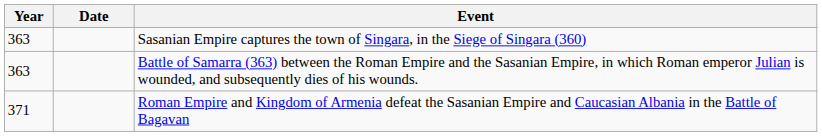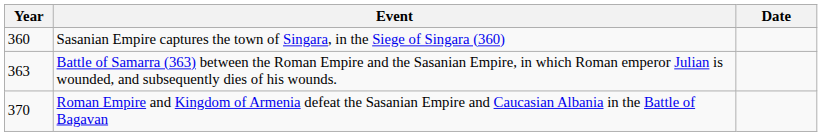columns swapped: (94, 16) <-> (476, 16)
(19, 39) 363 -> (19, 39) 360
(19, 111) 371 -> (19, 111) 370
